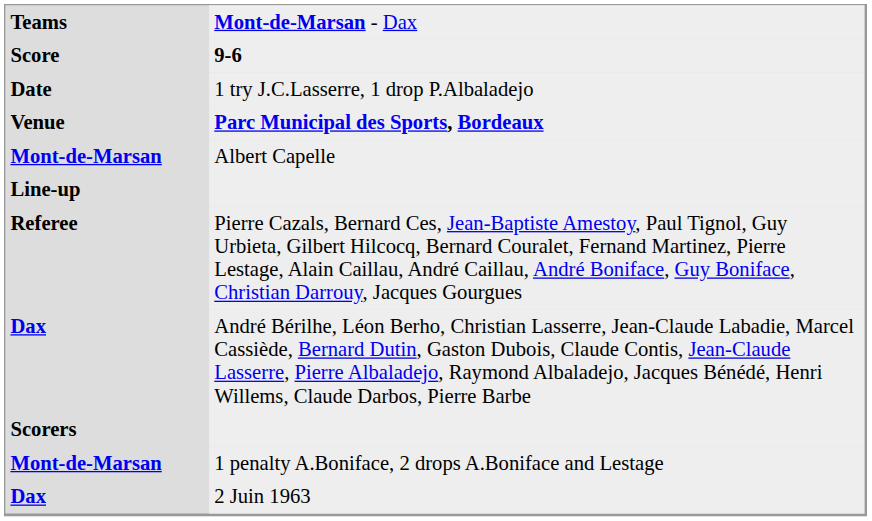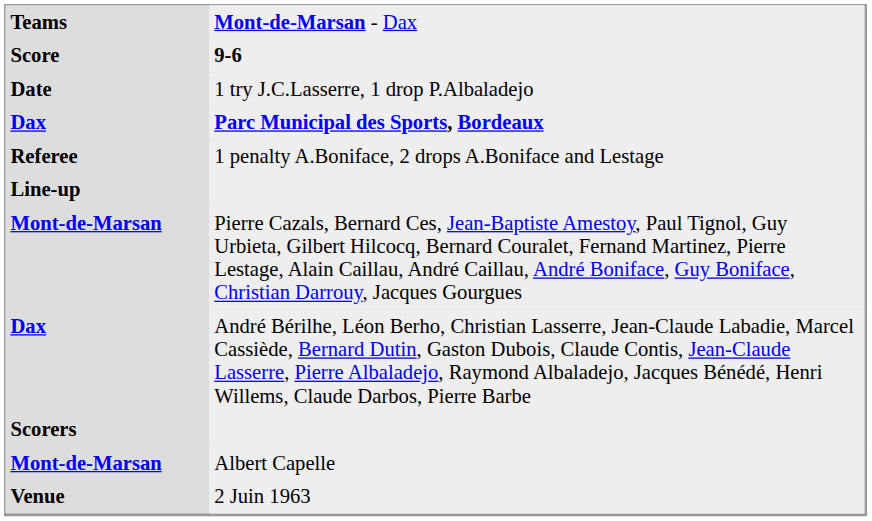(38, 122) Venue -> (28, 122) Dax
(86, 156) Mont-de-Marsan -> (44, 156) Referee
(275, 156) Albert Capelle -> (439, 156) 1 penalty A.Boniface, 2 drops A.Boniface and Lestage
(44, 223) Referee -> (86, 223) Mont-de-Marsan
(439, 463) 1 penalty A.Boniface, 2 drops A.Boniface and Lestage -> (275, 463) Albert Capelle
(28, 496) Dax -> (38, 496) Venue
